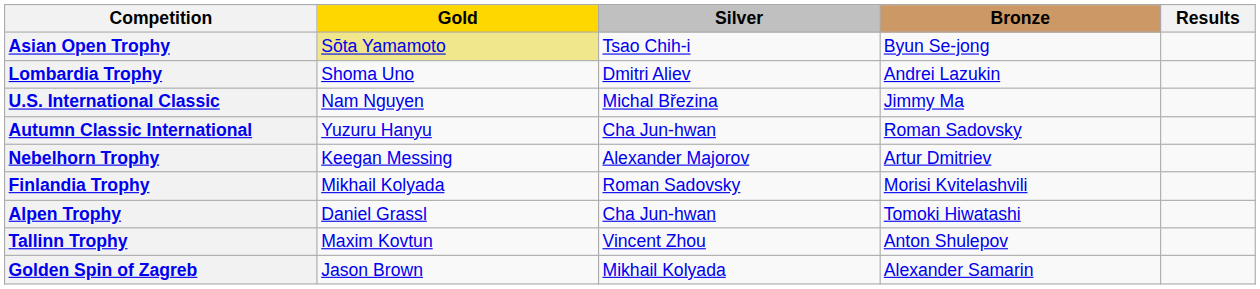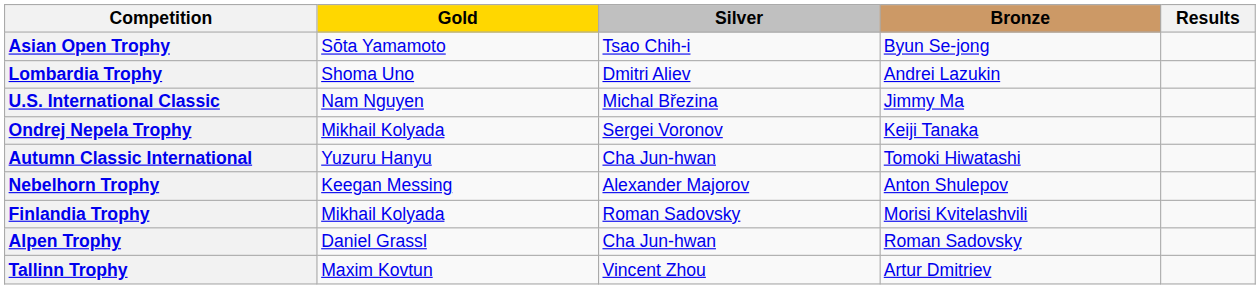(383, 46) khaki background -> (383, 46) no background
+ row: (100, 130)
(953, 130) Roman Sadovsky -> (952, 158) Tomoki Hiwatashi
(938, 158) Artur Dmitriev -> (946, 185) Anton Shulepov
(952, 213) Tomoki Hiwatashi -> (953, 241) Roman Sadovsky
(946, 241) Anton Shulepov -> (938, 269) Artur Dmitriev
- row: (103, 269)
